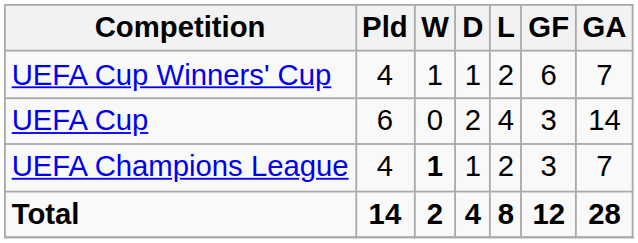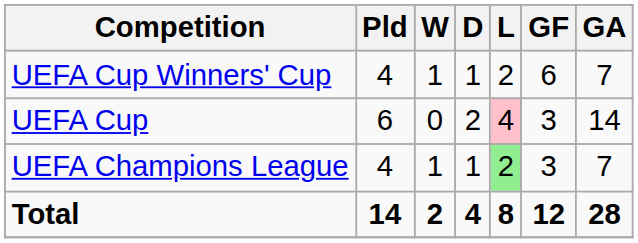(506, 120) no background -> (506, 120) pink background
(435, 167) bold -> (435, 167) normal
(506, 167) no background -> (506, 167) lightgreen background
